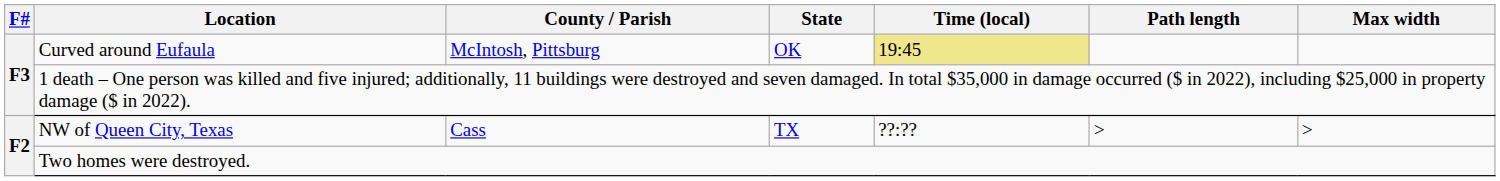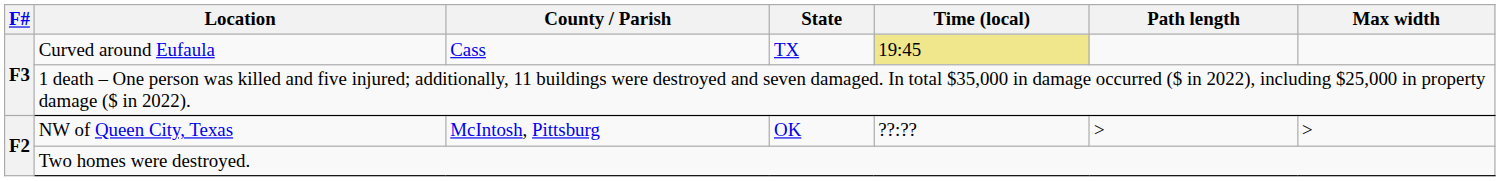(525, 49) McIntosh, Pittsburg -> (468, 49) Cass
(788, 49) OK -> (787, 49) TX
(468, 130) Cass -> (525, 130) McIntosh, Pittsburg
(787, 130) TX -> (788, 130) OK
